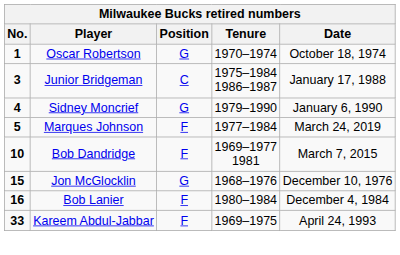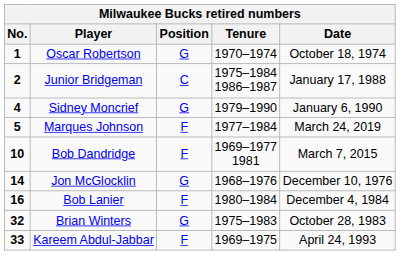(17, 80) 3 -> (17, 80) 2
(17, 181) 15 -> (17, 181) 14
+ row: (93, 220)
